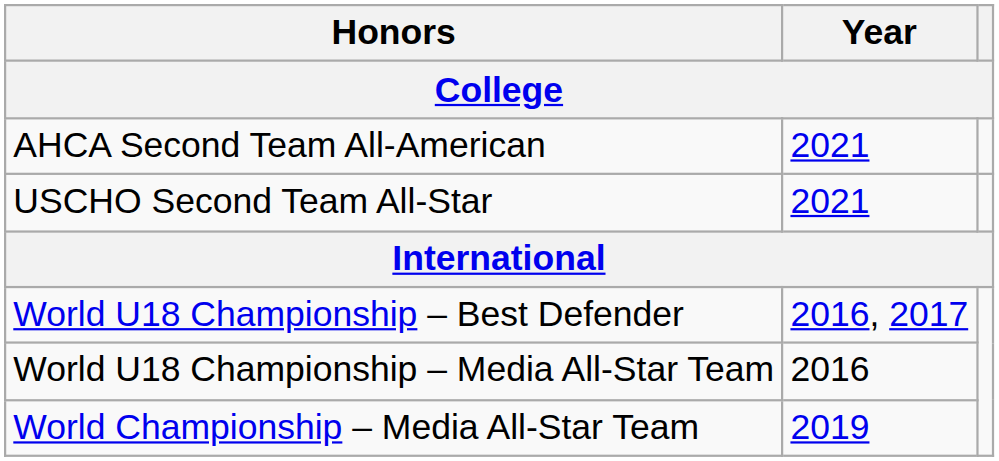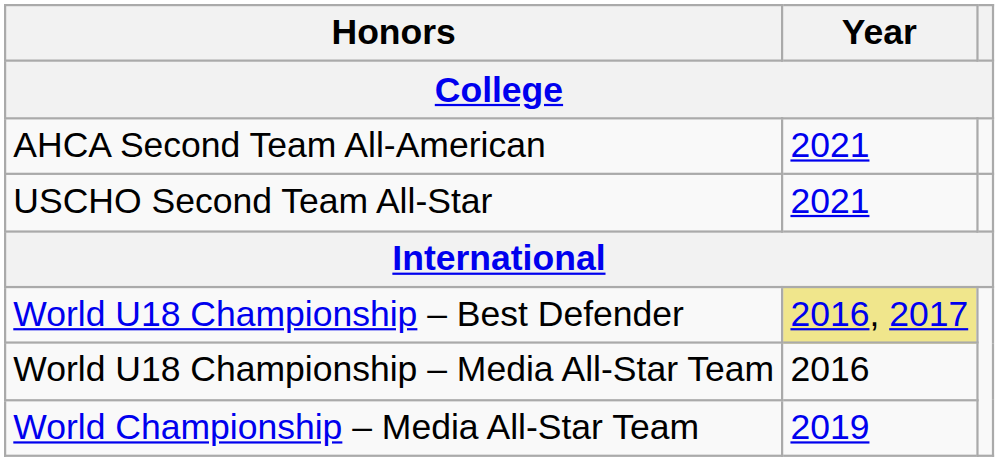(879, 314) no background -> (879, 314) khaki background
